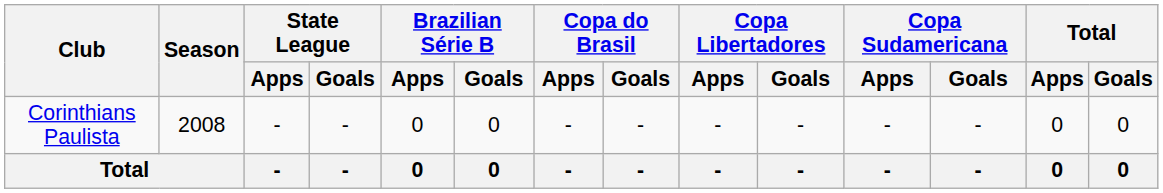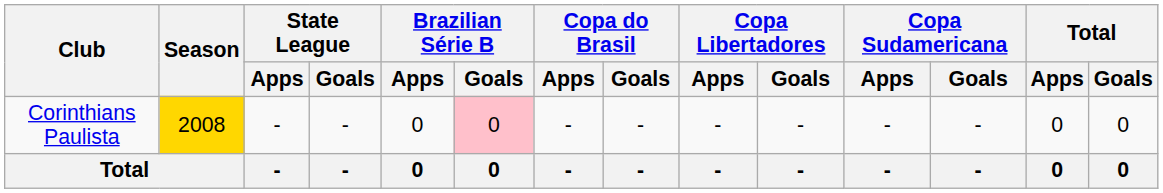(202, 124) no background -> (202, 124) gold background
(494, 124) no background -> (494, 124) pink background
